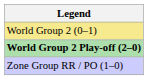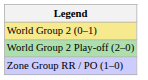(74, 48) bold -> (71, 48) normal
